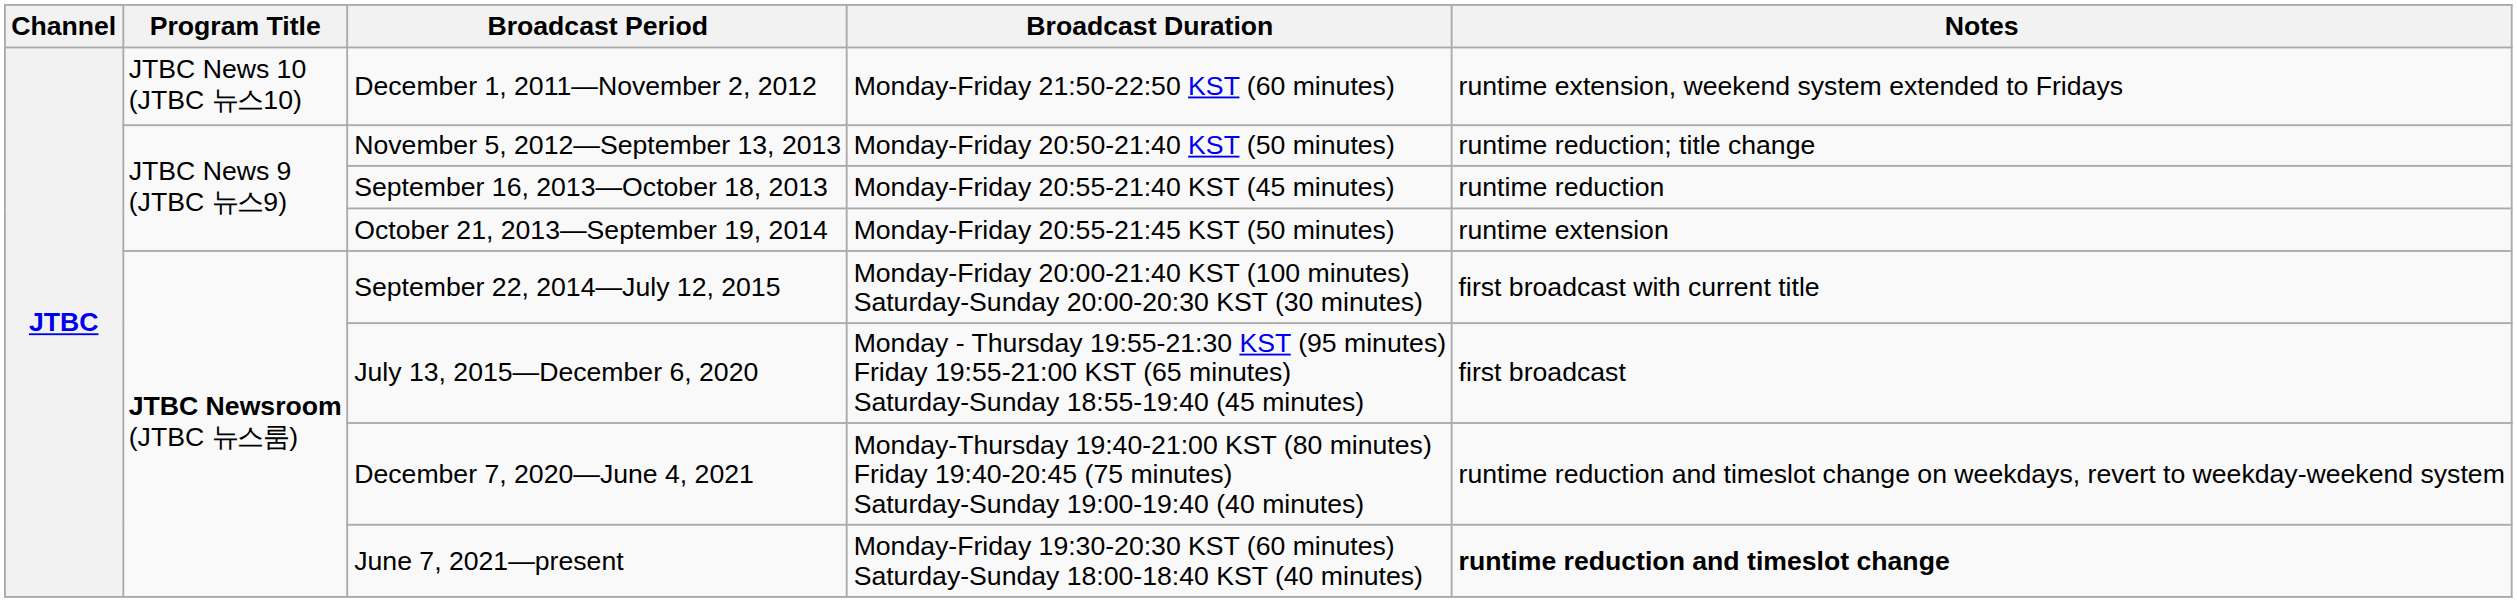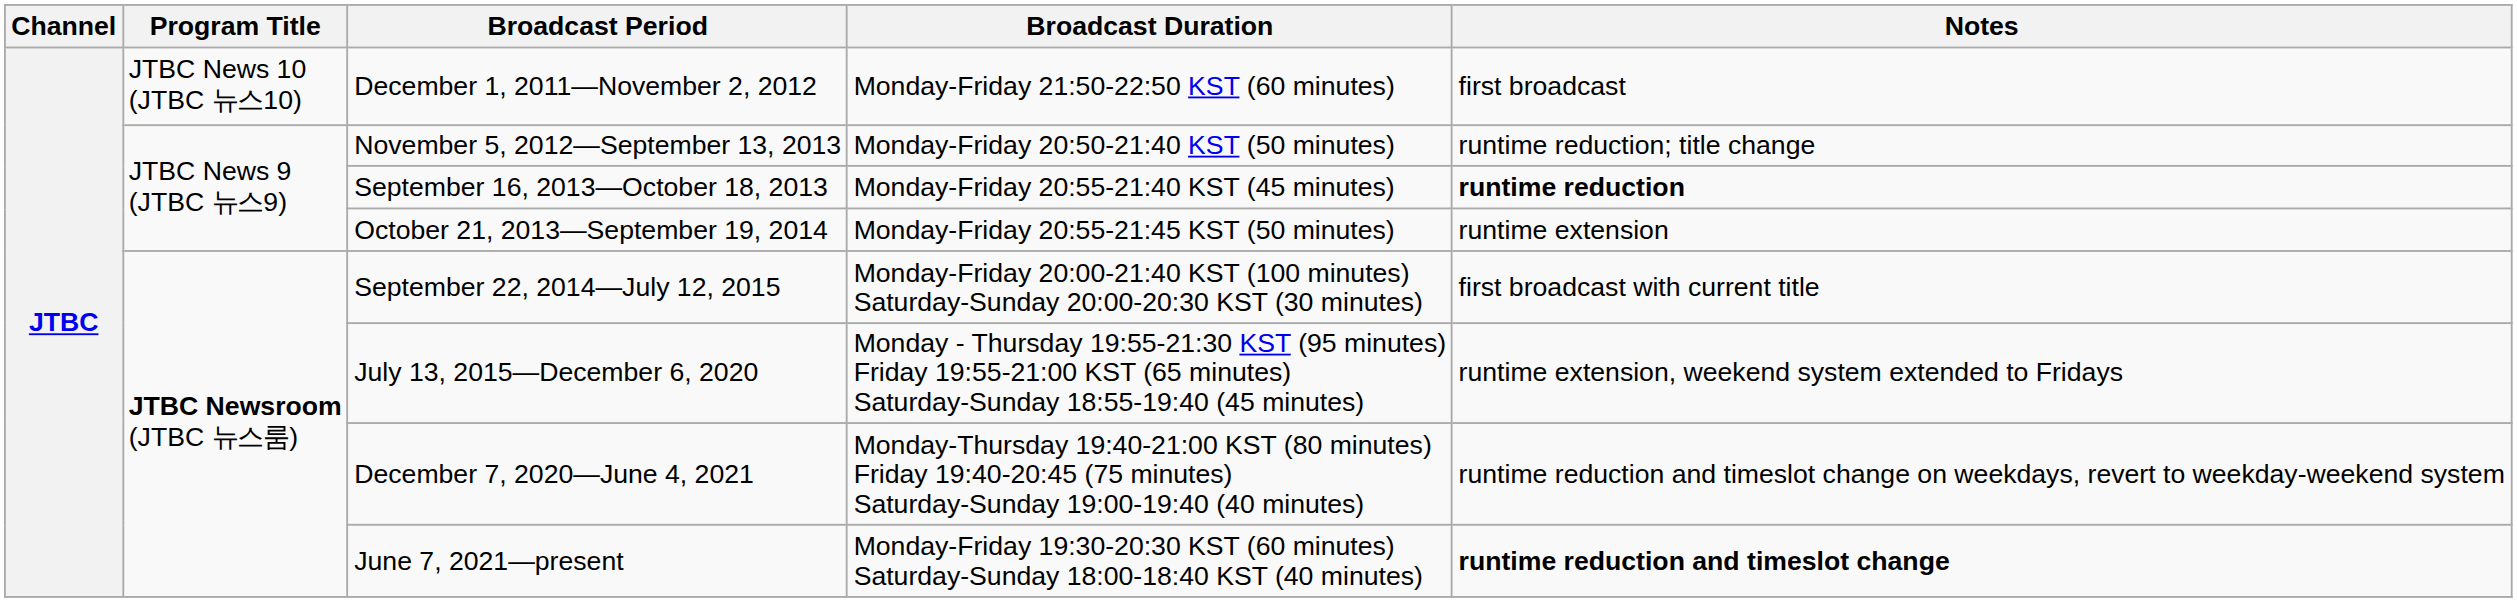(1791, 86) runtime extension, weekend system extended to Fridays -> (1542, 86) first broadcast
(1561, 188) normal -> (1572, 188) bold
(1542, 373) first broadcast -> (1791, 373) runtime extension, weekend system extended to Fridays
